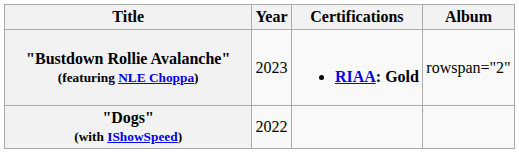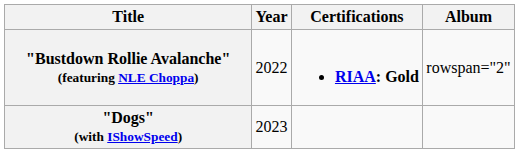(272, 67) 2023 -> (272, 67) 2022
(272, 126) 2022 -> (272, 126) 2023
